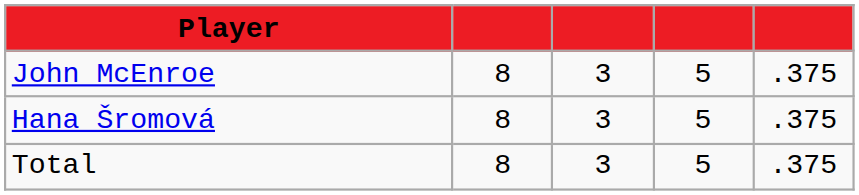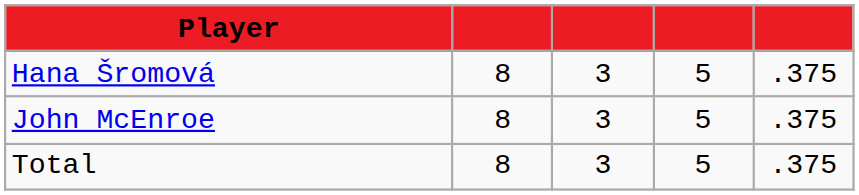rows swapped: (113, 74) <-> (113, 120)
